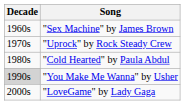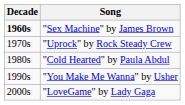(19, 28) normal -> (19, 28) bold
(19, 76) lightgrey background -> (19, 76) no background
